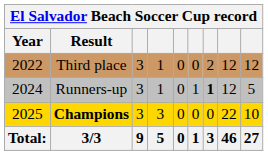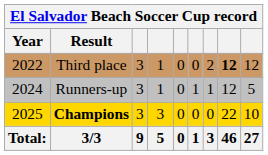(229, 65) normal -> (229, 65) bold
(210, 89) bold -> (210, 89) normal
